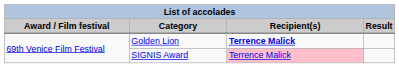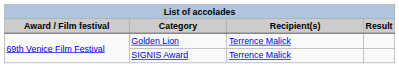(262, 41) bold -> (260, 41) normal
(260, 55) pink background -> (260, 55) no background
